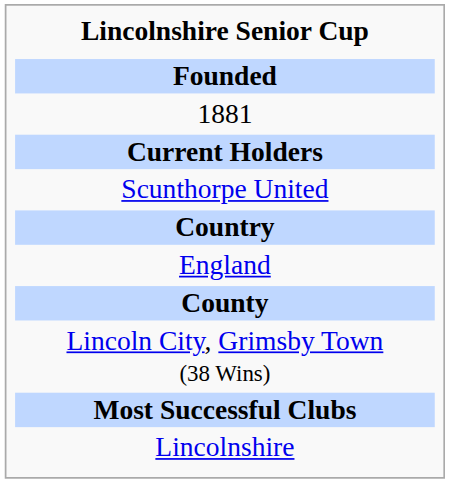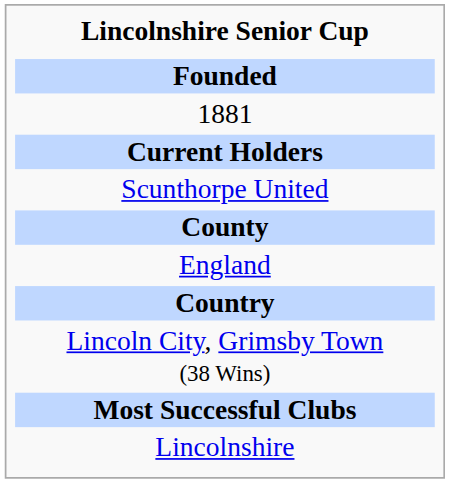(225, 227) Country -> (225, 227) County
(225, 303) County -> (225, 303) Country
